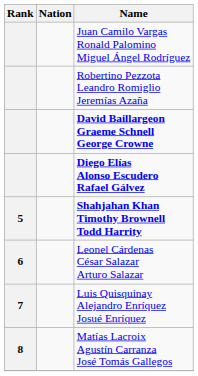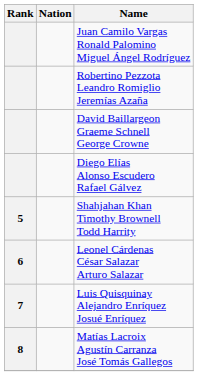(121, 131) bold -> (118, 131) normal
(118, 175) bold -> (116, 175) normal
(121, 218) bold -> (119, 218) normal
